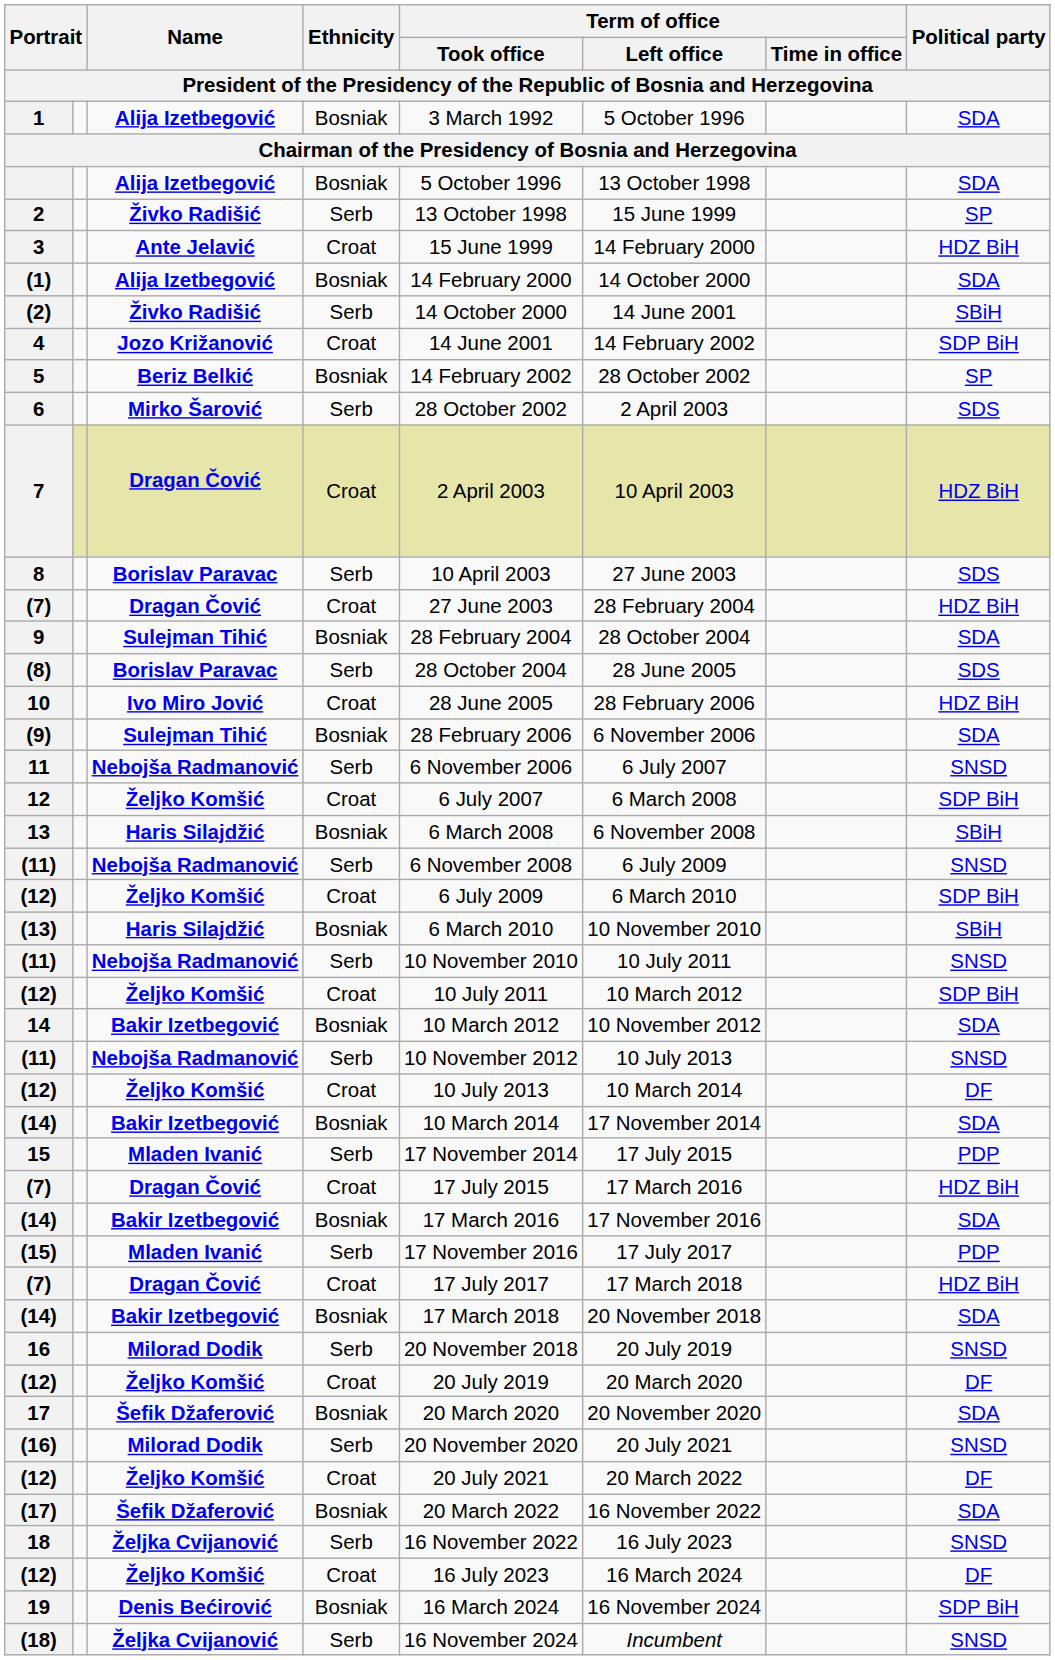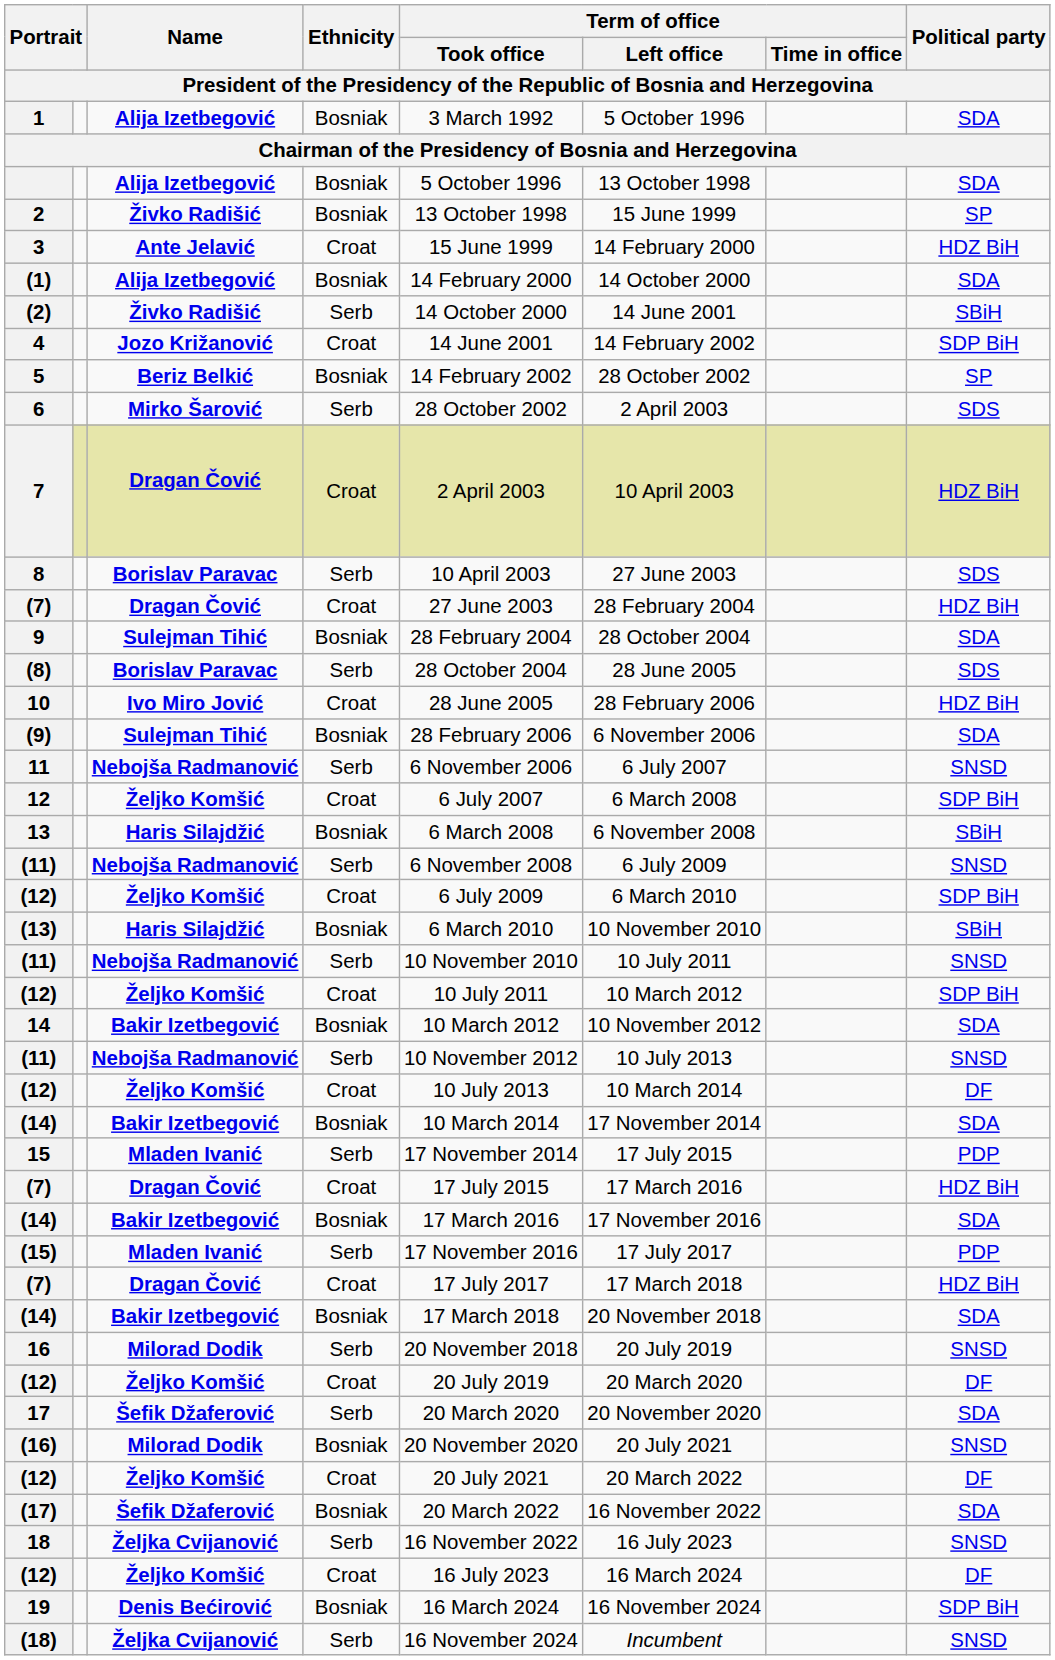(351, 215) Serb -> (351, 215) Bosniak
(351, 1413) Bosniak -> (351, 1413) Serb
(351, 1446) Serb -> (351, 1446) Bosniak
